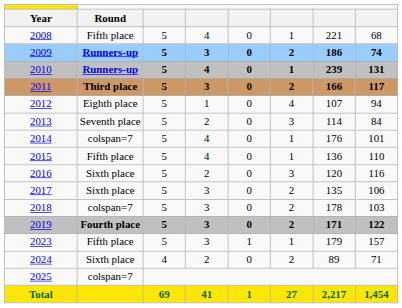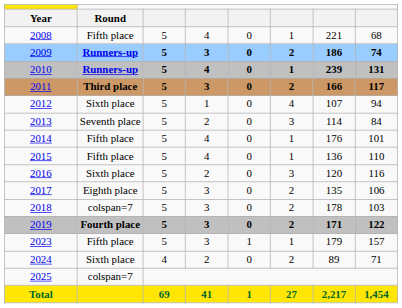(110, 104) Eighth place -> (110, 104) Sixth place
(110, 138) colspan=7 -> (110, 138) Fifth place
(110, 190) Sixth place -> (110, 190) Eighth place
